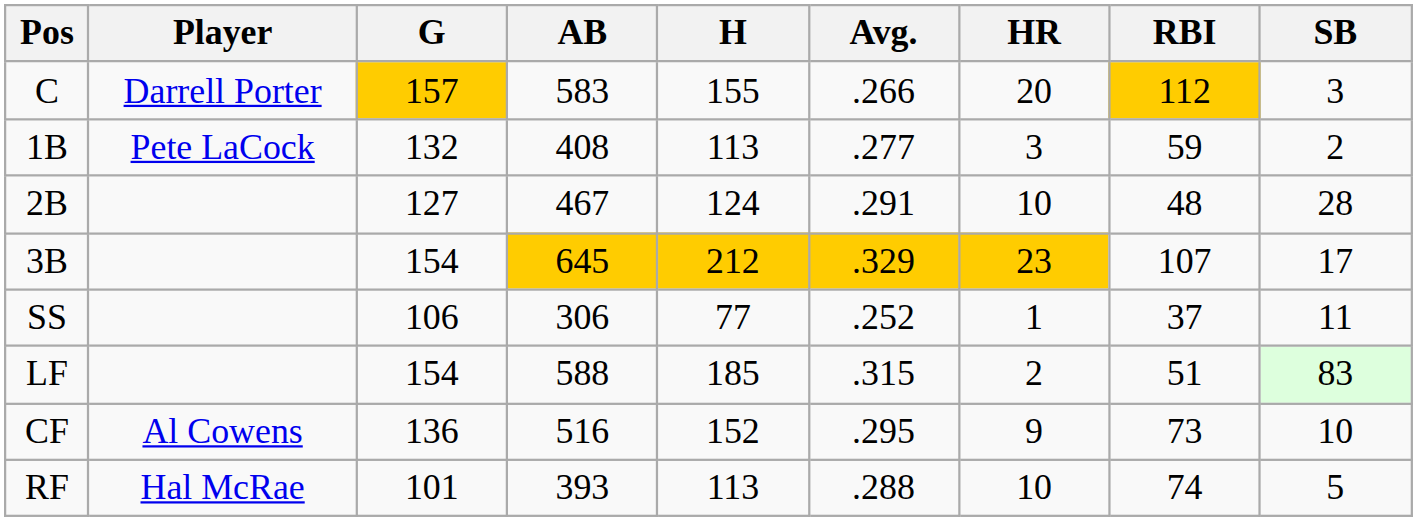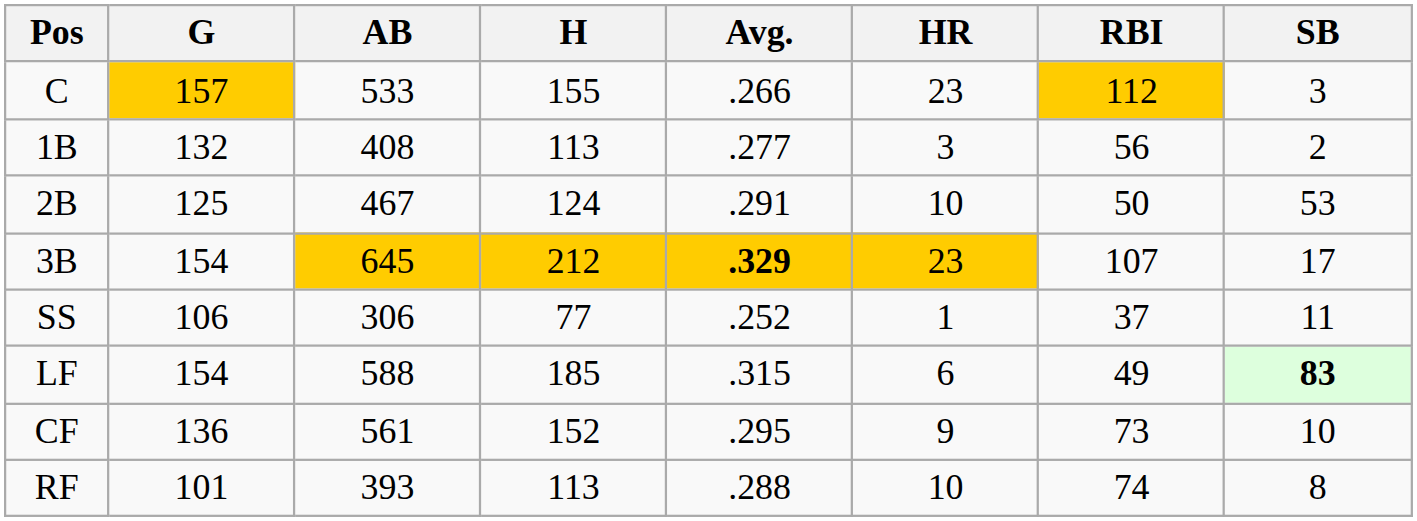- column: (223, 32)
(582, 89) 583 -> (387, 89) 533
(1034, 89) 20 -> (946, 89) 23
(1185, 146) 59 -> (1132, 146) 56
(432, 203) 127 -> (201, 203) 125
(1185, 203) 48 -> (1132, 203) 50
(1335, 203) 28 -> (1318, 203) 53
(883, 260) normal -> (760, 260) bold
(1034, 373) 2 -> (946, 373) 6
(1185, 373) 51 -> (1132, 373) 49
(1335, 373) normal -> (1318, 373) bold
(582, 430) 516 -> (387, 430) 561
(1335, 487) 5 -> (1318, 487) 8
